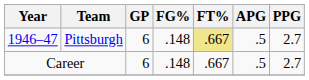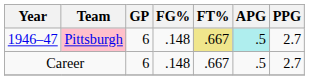(94, 40) no background -> (94, 40) pink background
(261, 40) no background -> (261, 40) paleturquoise background
